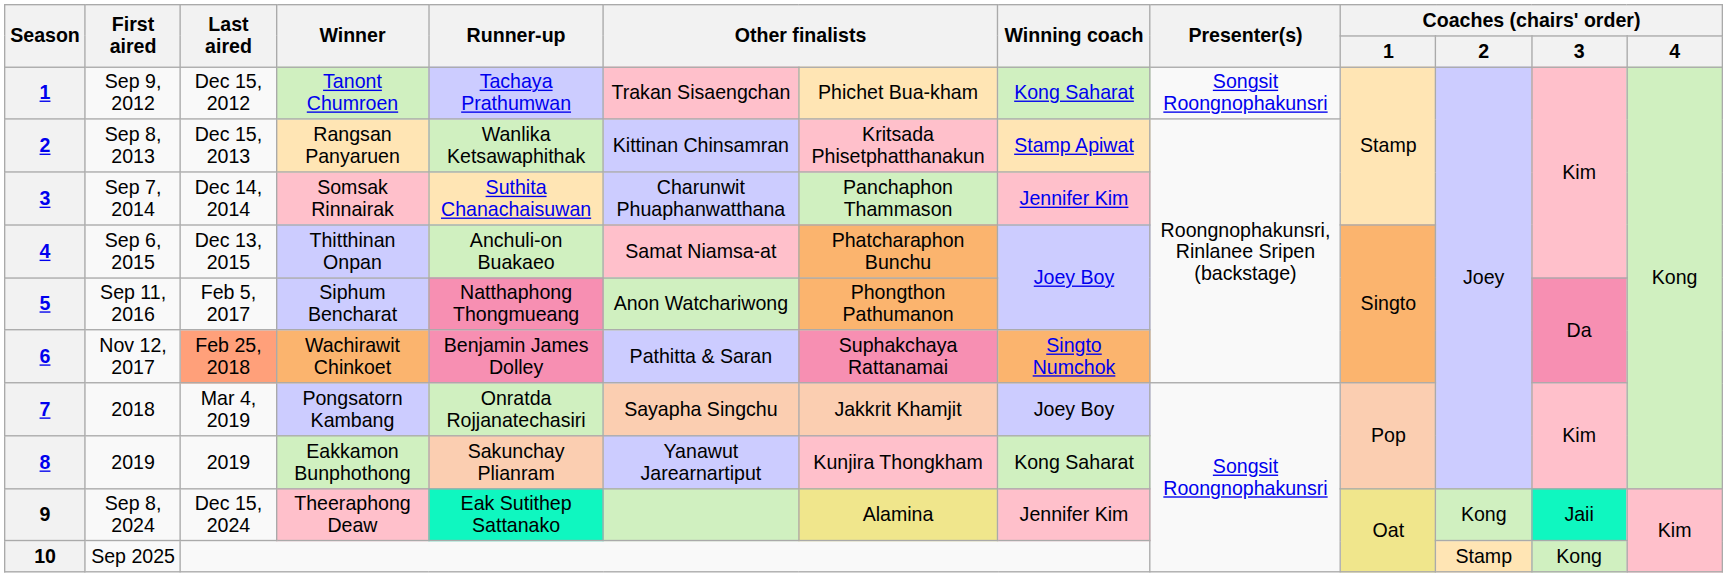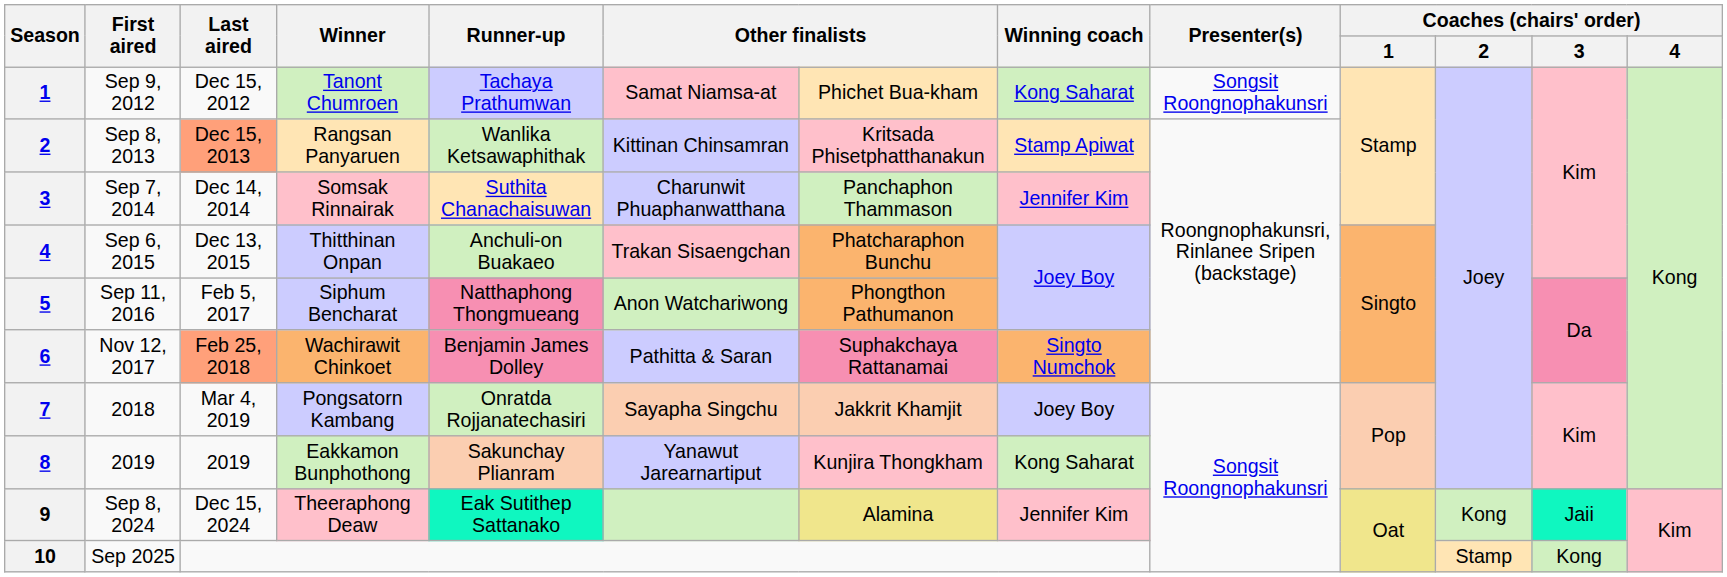(701, 93) Trakan Sisaengchan -> (701, 93) Samat Niamsa-at
(228, 146) no background -> (228, 146) lightsalmon background
(701, 251) Samat Niamsa-at -> (701, 251) Trakan Sisaengchan
